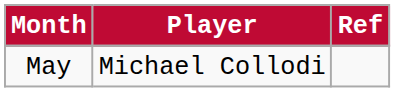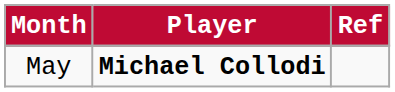(212, 67) normal -> (212, 67) bold
